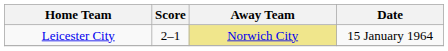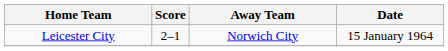(263, 35) khaki background -> (263, 35) no background
